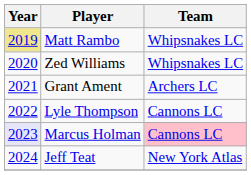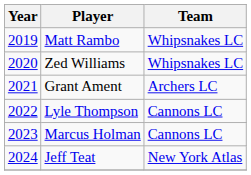(23, 39) khaki background -> (23, 39) no background
(23, 134) lavender background -> (23, 134) no background
(185, 134) pink background -> (185, 134) no background
